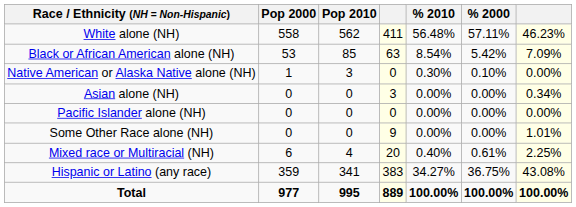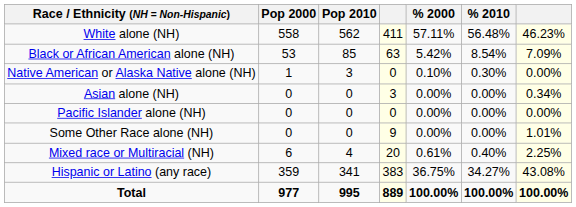columns swapped: (489, 14) <-> (434, 14)
